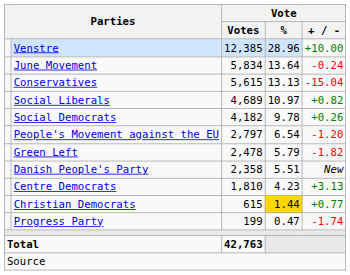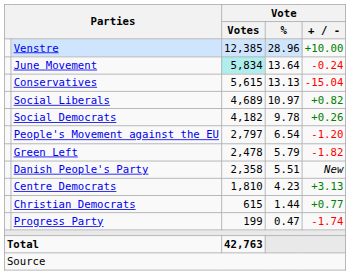(247, 65) no background -> (247, 65) paleturquoise background
(287, 204) gold background -> (287, 204) no background
